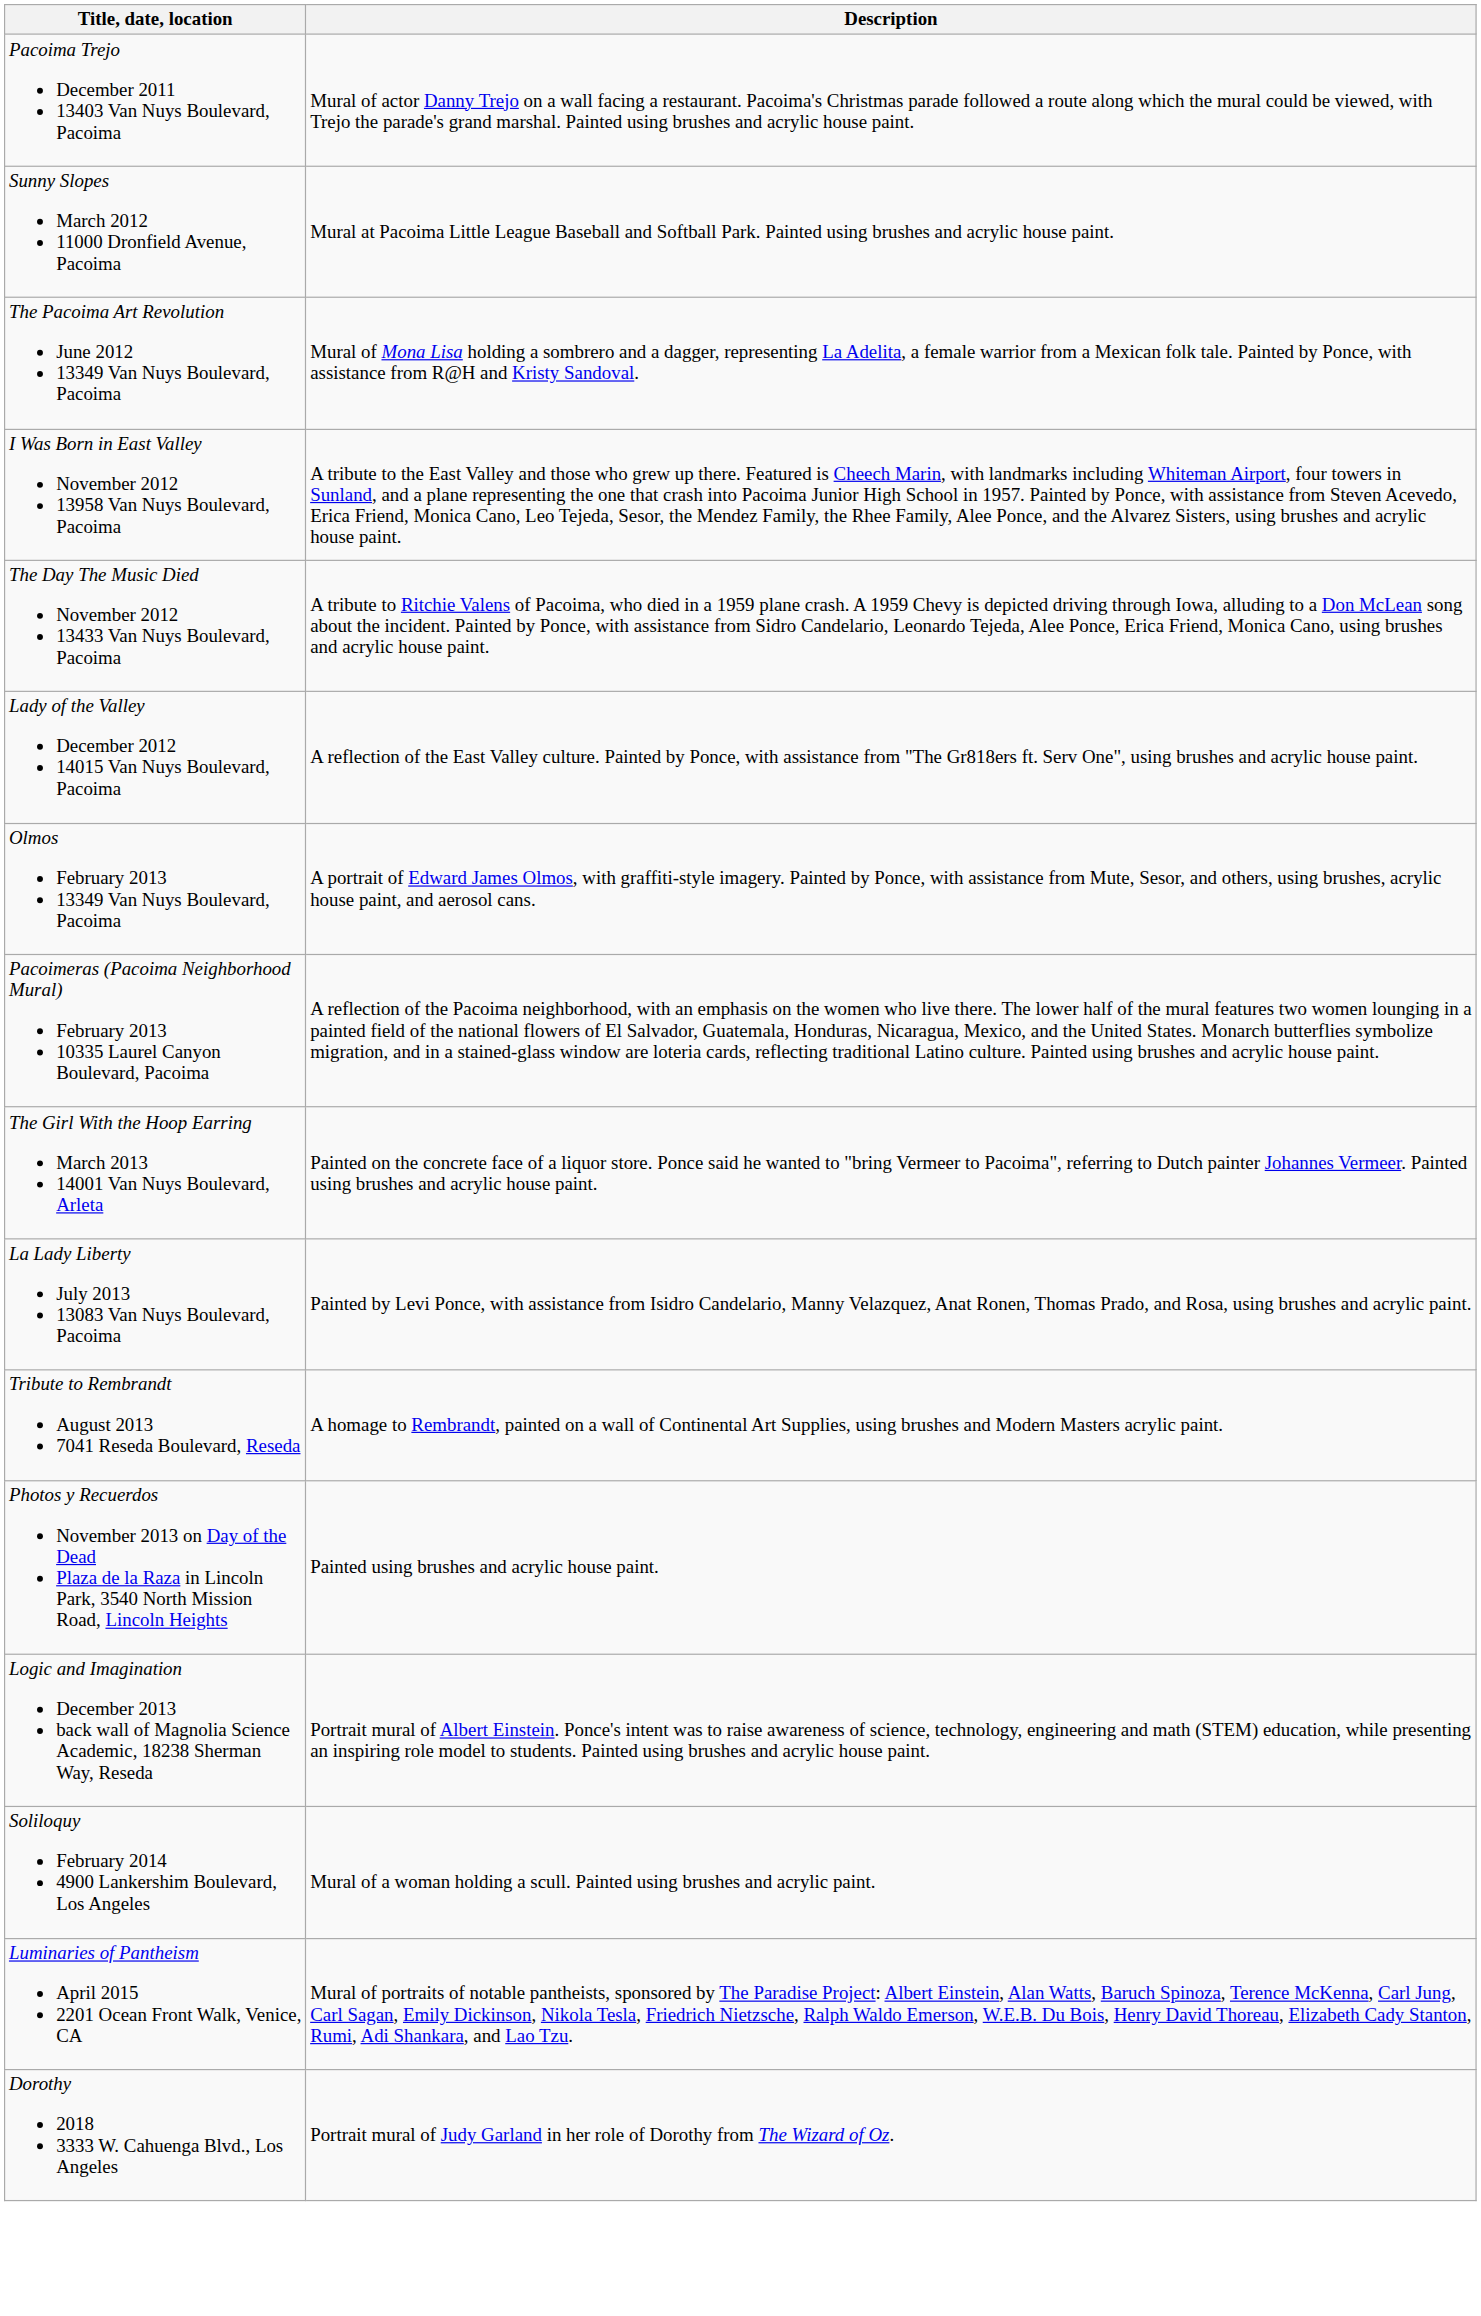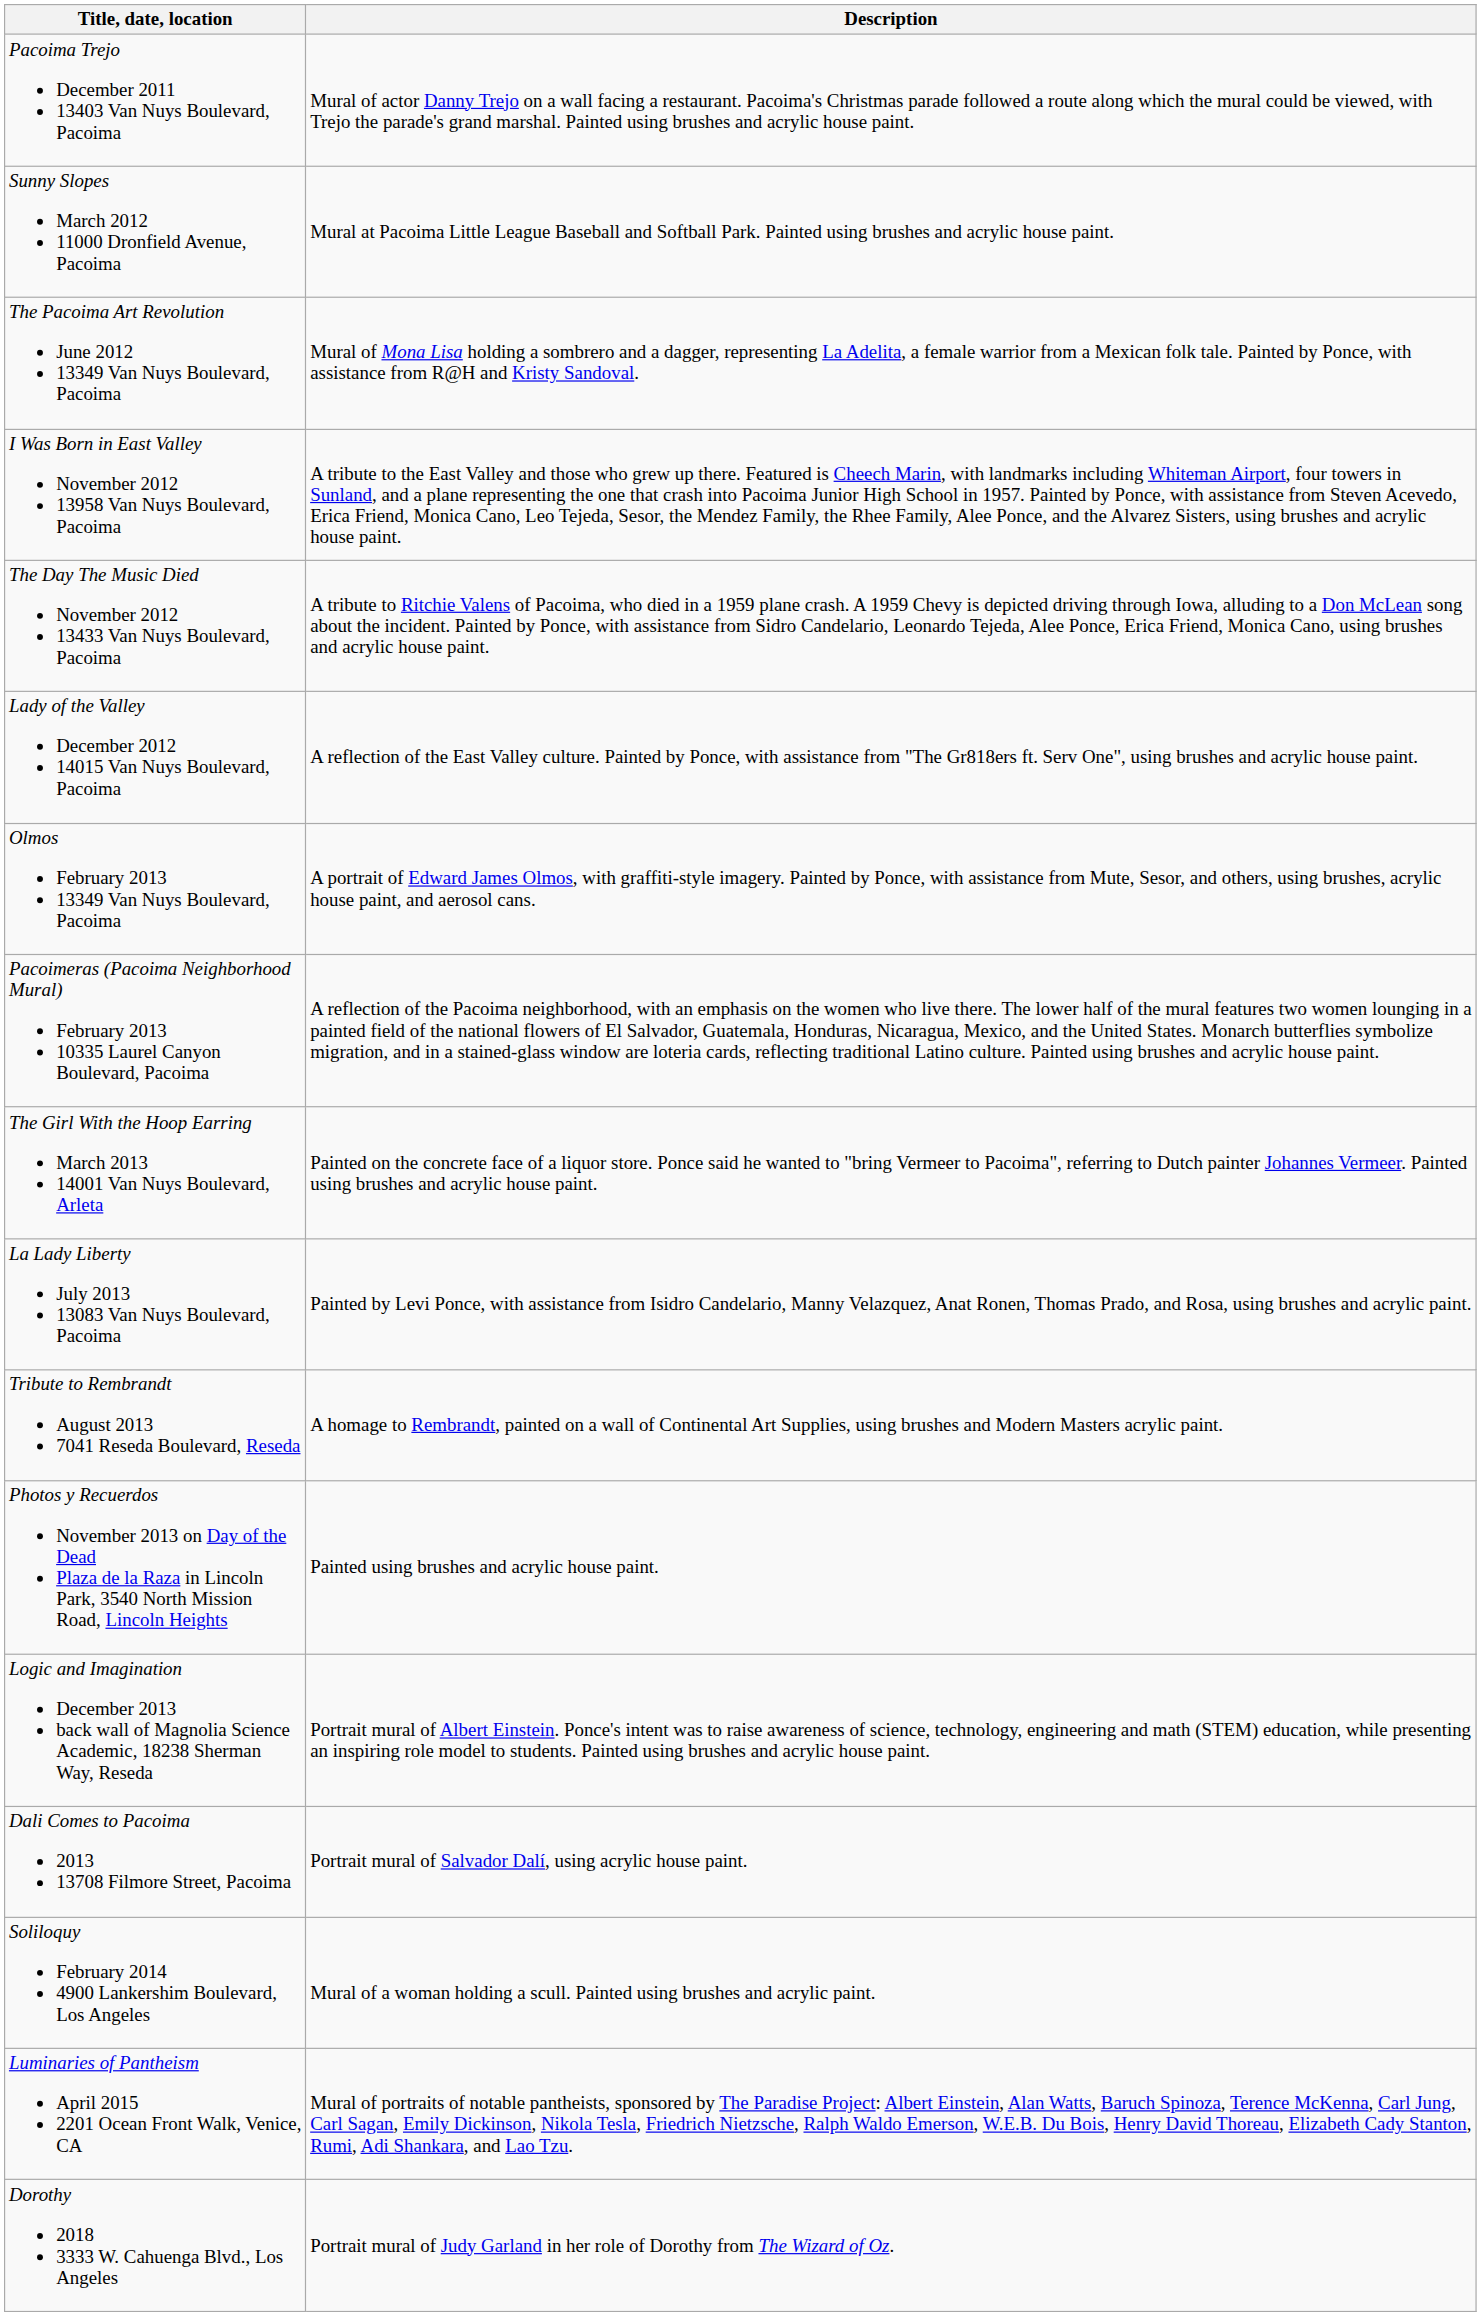+ row: (155, 1852)
